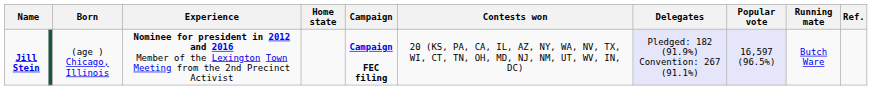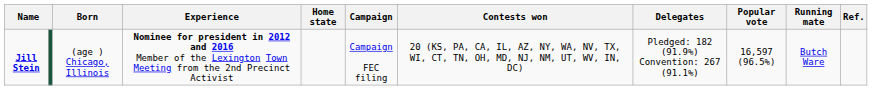(371, 62) bold -> (371, 62) normal
(680, 57) lavender background -> (680, 57) no background
(757, 57) lavender background -> (757, 57) no background
